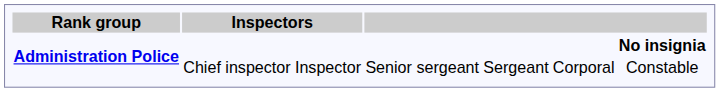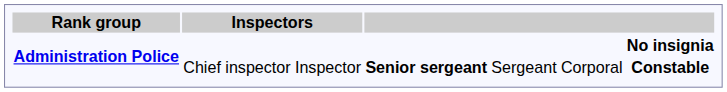(422, 67) normal -> (426, 67) bold
(662, 67) normal -> (670, 67) bold
